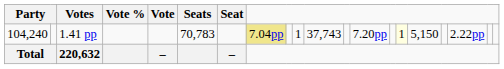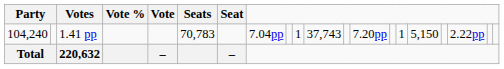(266, 34) khaki background -> (266, 34) no background
(402, 34) lightyellow background -> (402, 34) no background
